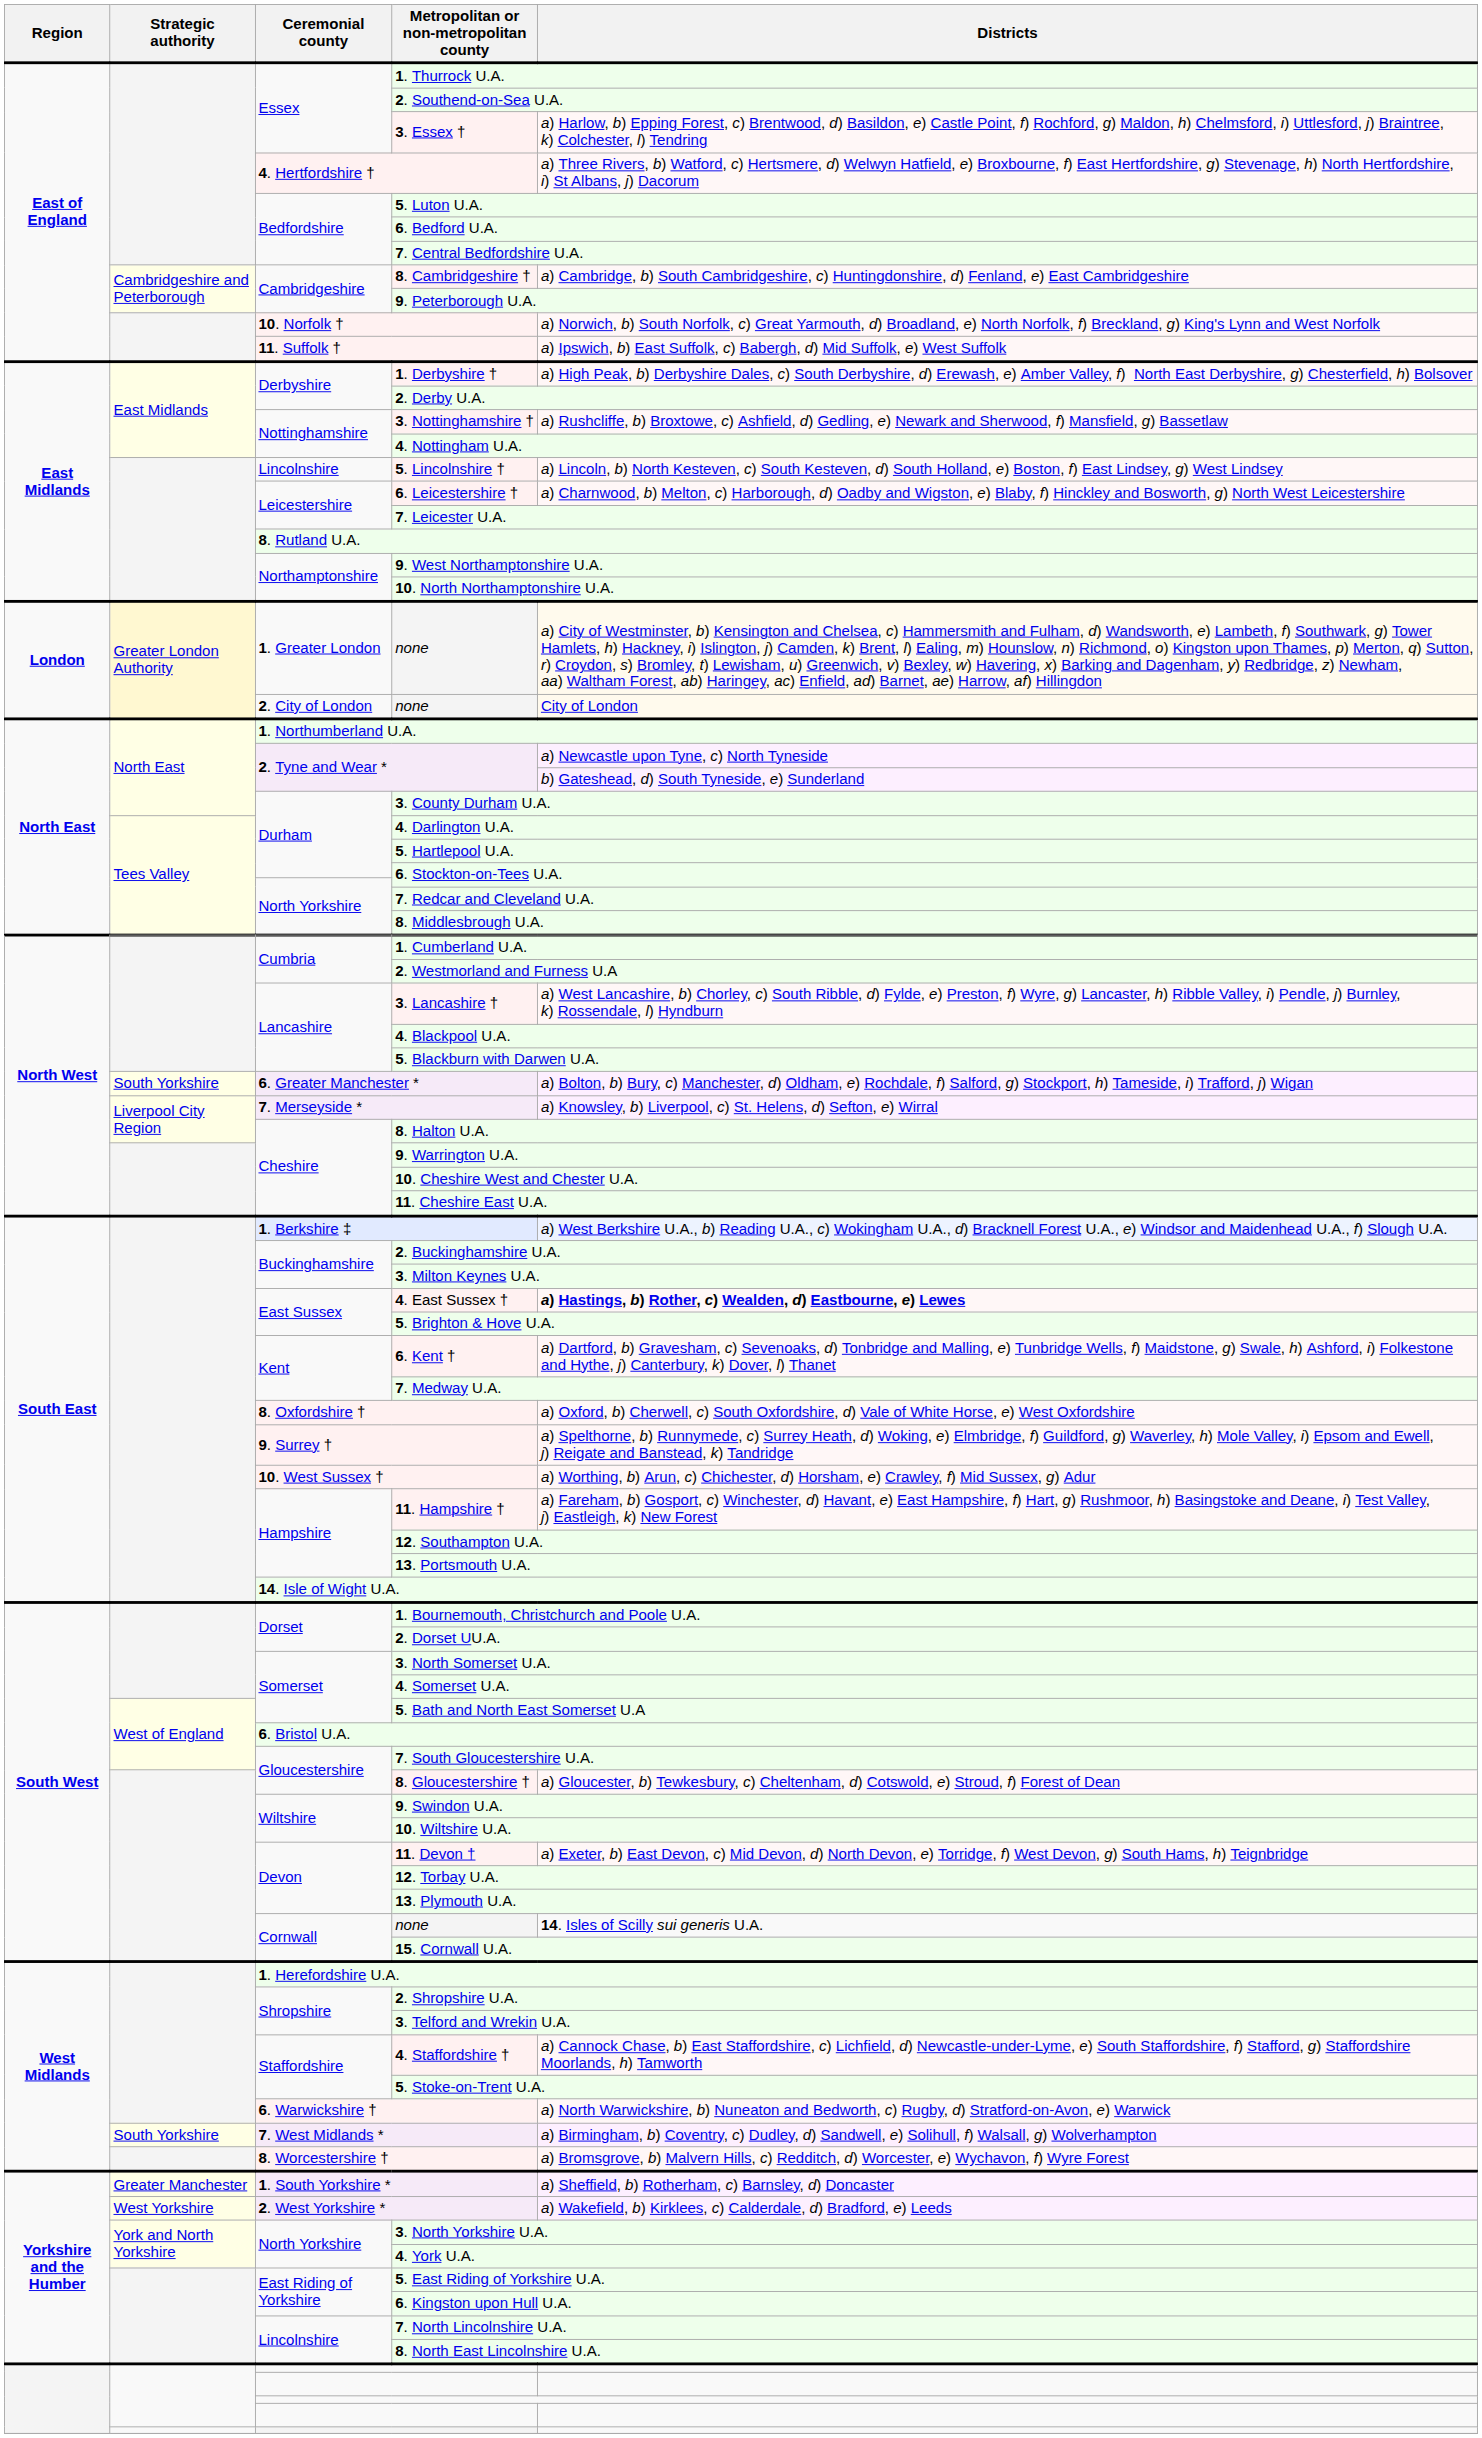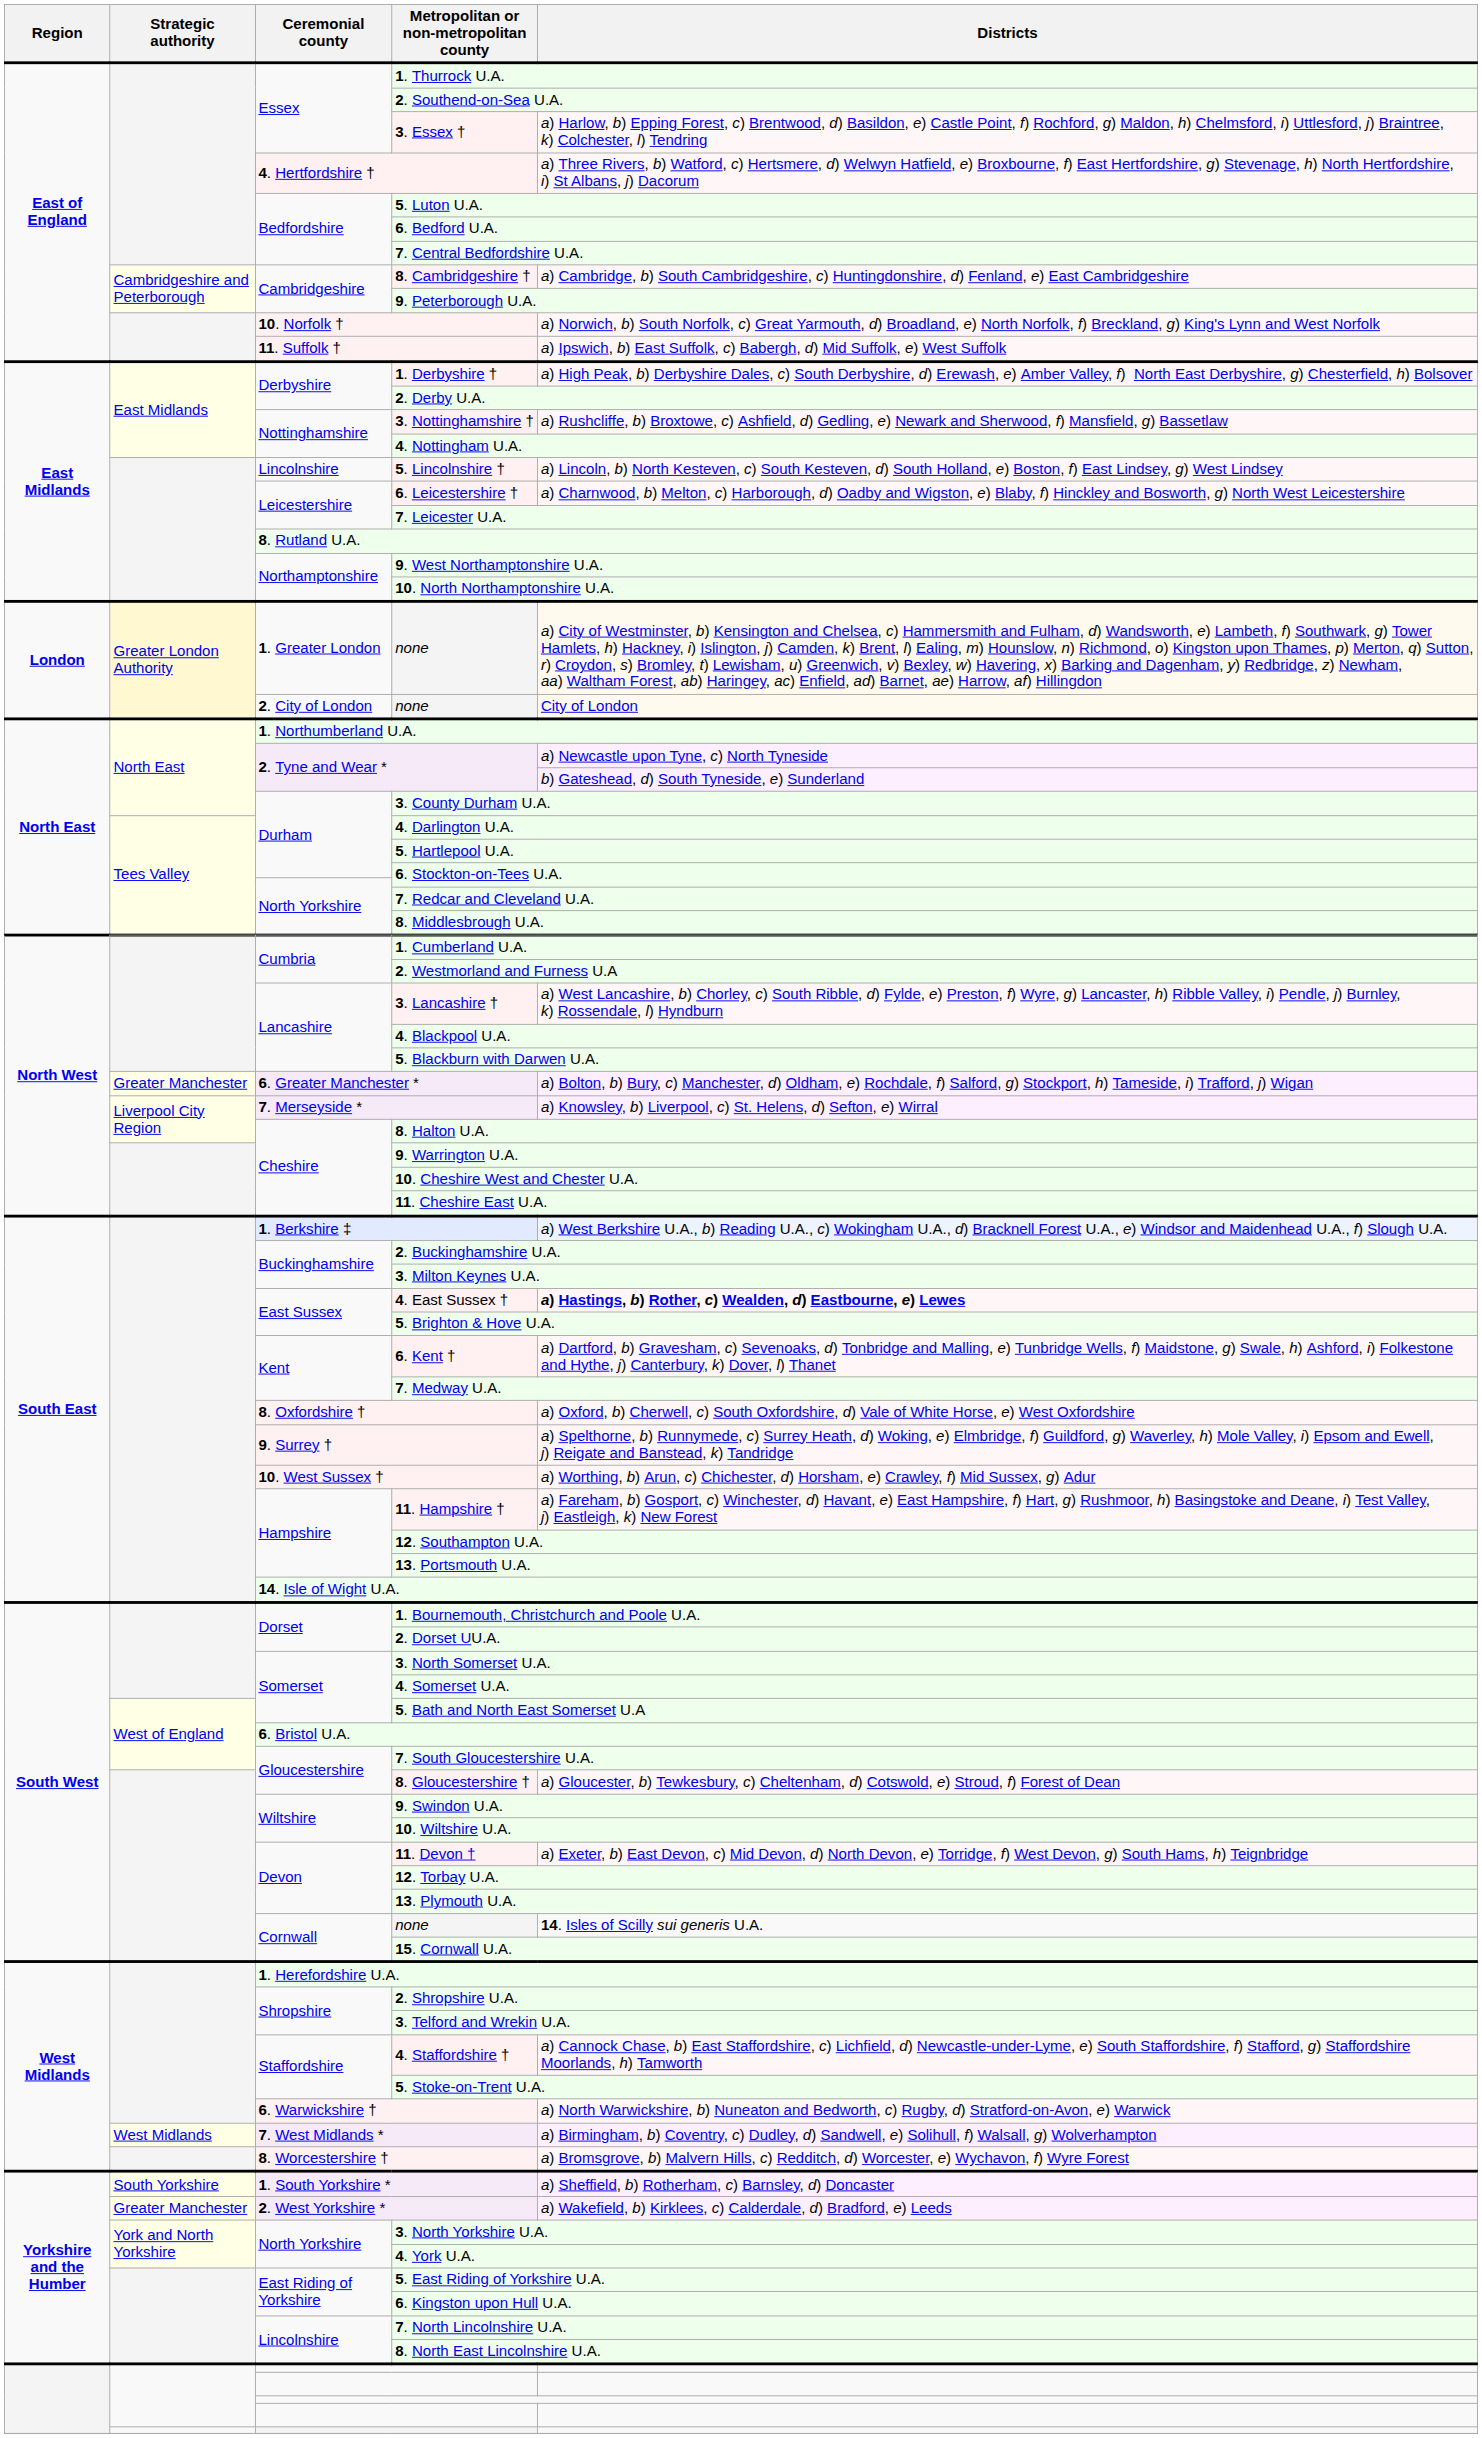(166, 1083) South Yorkshire -> (180, 1083) Greater Manchester
(166, 2134) South Yorkshire -> (163, 2134) West Midlands
(180, 2184) Greater Manchester -> (166, 2184) South Yorkshire
(164, 2208) West Yorkshire -> (180, 2208) Greater Manchester
